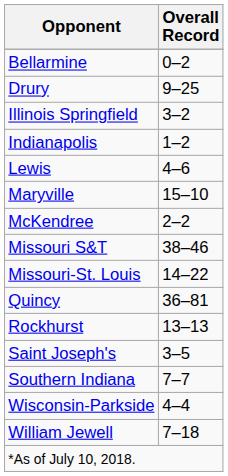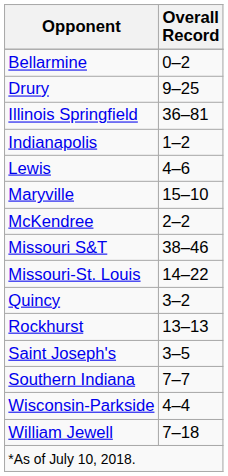(176, 115) 3–2 -> (185, 115) 36–81
(185, 300) 36–81 -> (176, 300) 3–2
